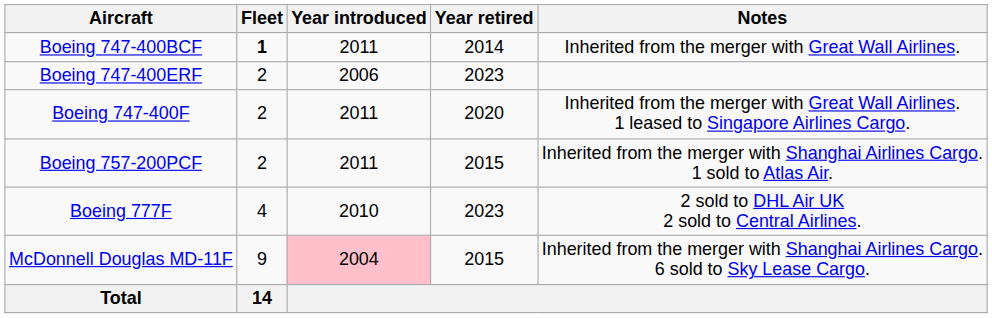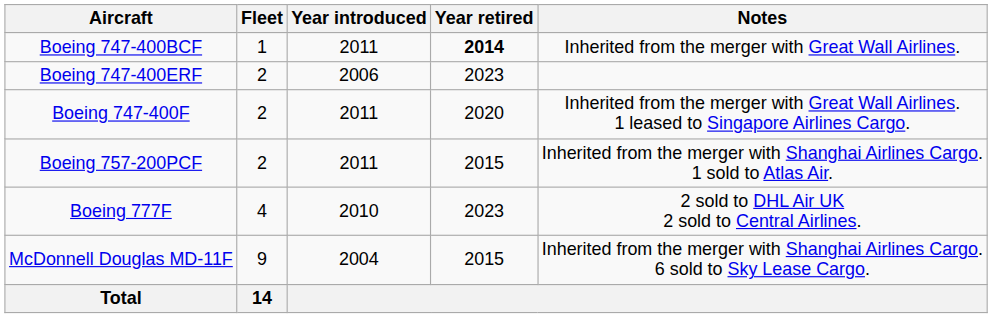(262, 47) bold -> (262, 47) normal
(484, 47) normal -> (484, 47) bold
(359, 259) pink background -> (359, 259) no background
